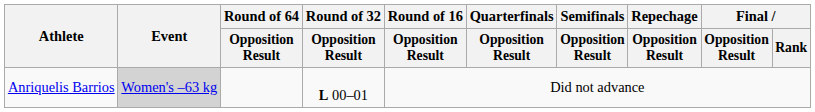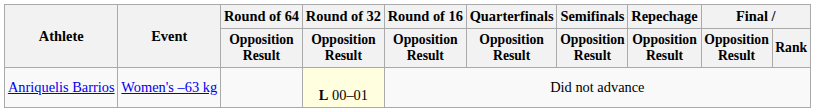(169, 87) lightgrey background -> (169, 87) no background
(343, 95) no background -> (343, 95) lightyellow background
